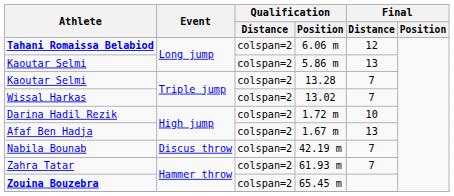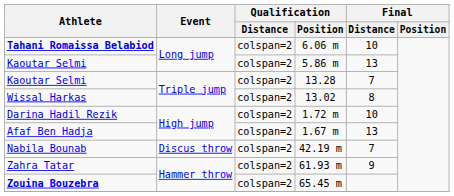(372, 46) 12 -> (372, 46) 10
(372, 97) 7 -> (372, 97) 8
(372, 166) 7 -> (372, 166) 9
